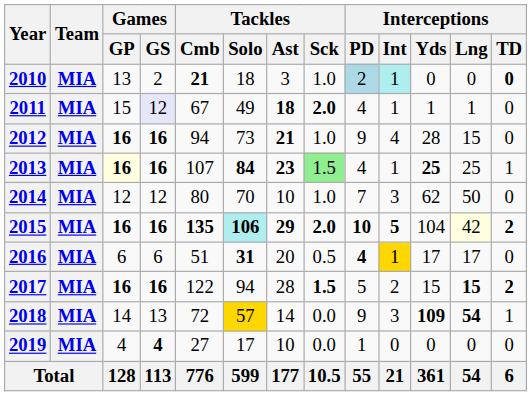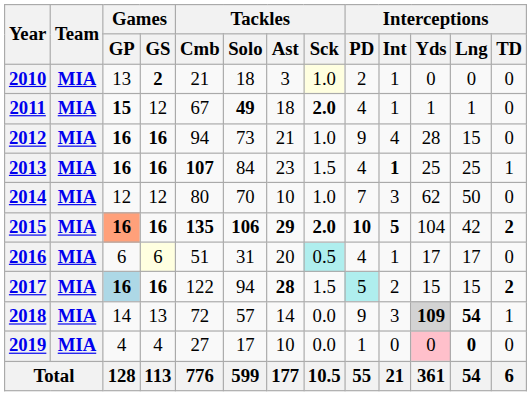(158, 78) normal -> (158, 78) bold
(200, 78) bold -> (200, 78) normal
(324, 78) no background -> (324, 78) lightyellow background
(362, 78) lightblue background -> (362, 78) no background
(395, 78) paleturquoise background -> (395, 78) no background
(509, 78) bold -> (509, 78) normal
(122, 108) normal -> (122, 108) bold
(158, 108) lavender background -> (158, 108) no background
(245, 108) normal -> (245, 108) bold
(285, 108) bold -> (285, 108) normal
(285, 138) bold -> (285, 138) normal
(122, 167) lightyellow background -> (122, 167) no background
(200, 167) normal -> (200, 167) bold
(245, 167) bold -> (245, 167) normal
(285, 167) bold -> (285, 167) normal
(324, 167) lightgreen background -> (324, 167) no background
(395, 167) normal -> (395, 167) bold
(431, 167) bold -> (431, 167) normal
(122, 227) no background -> (122, 227) lightsalmon background
(245, 227) paleturquoise background -> (245, 227) no background
(471, 227) lightyellow background -> (471, 227) no background
(158, 256) no background -> (158, 256) lightyellow background
(245, 256) bold -> (245, 256) normal
(324, 256) no background -> (324, 256) paleturquoise background
(362, 256) bold -> (362, 256) normal
(395, 256) gold background -> (395, 256) no background
(122, 286) no background -> (122, 286) lightblue background
(285, 286) normal -> (285, 286) bold
(324, 286) bold -> (324, 286) normal
(362, 286) no background -> (362, 286) paleturquoise background
(471, 286) bold -> (471, 286) normal
(245, 316) gold background -> (245, 316) no background
(431, 316) no background -> (431, 316) lightgrey background
(158, 345) bold -> (158, 345) normal
(431, 345) no background -> (431, 345) pink background
(471, 345) normal -> (471, 345) bold
